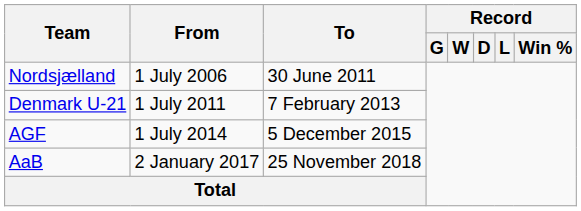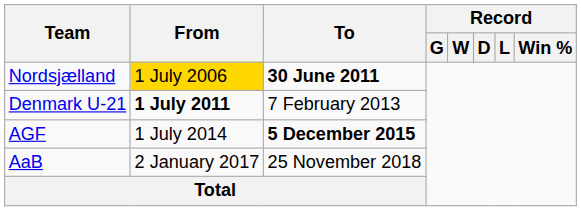(181, 76) no background -> (181, 76) gold background
(322, 76) normal -> (323, 76) bold
(180, 104) normal -> (182, 104) bold
(339, 133) normal -> (341, 133) bold
